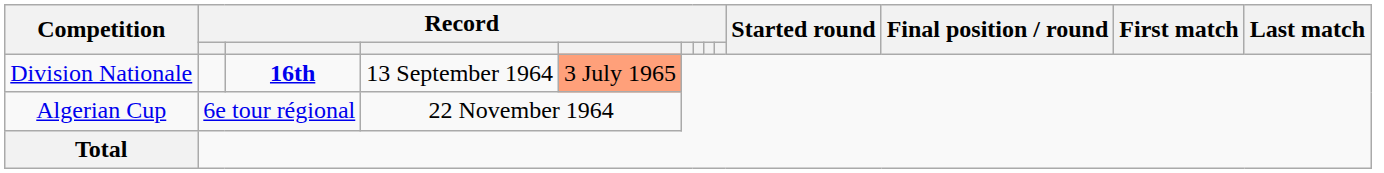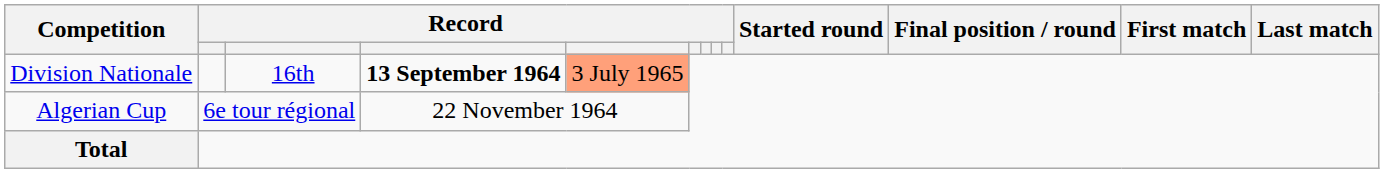(293, 72) bold -> (293, 72) normal
(460, 72) normal -> (463, 72) bold
